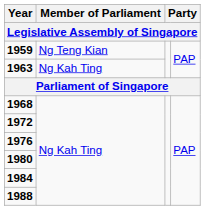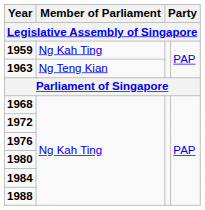(73, 50) Ng Teng Kian -> (70, 50) Ng Kah Ting
(70, 68) Ng Kah Ting -> (73, 68) Ng Teng Kian
